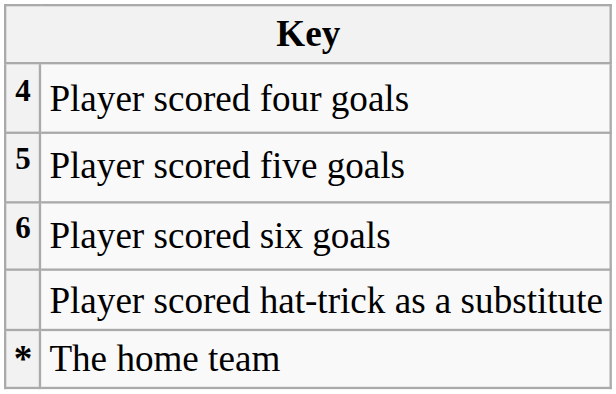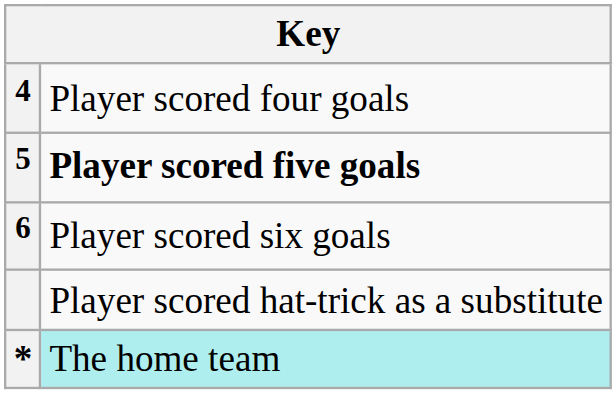(227, 166) normal -> (235, 166) bold
(165, 358) no background -> (165, 358) paleturquoise background
